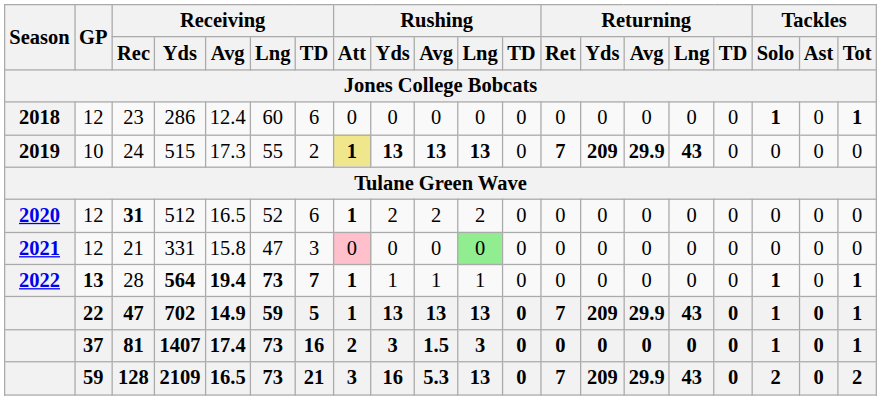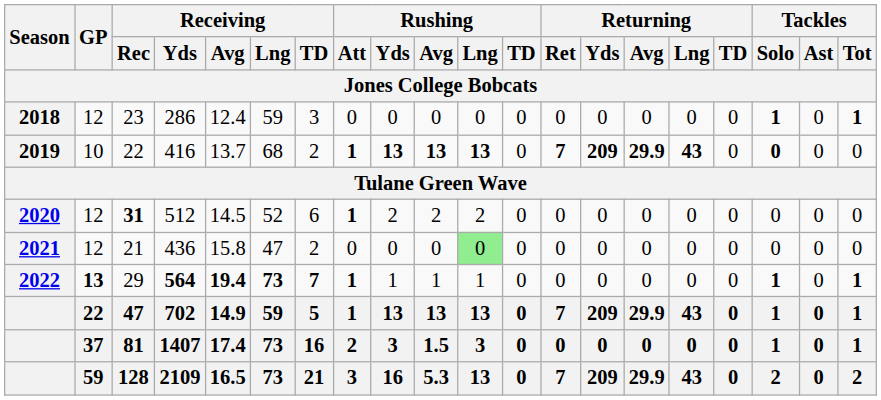(273, 118) 60 -> (273, 118) 59
(314, 118) 6 -> (314, 118) 3
(133, 150) 24 -> (133, 150) 22
(180, 150) 515 -> (180, 150) 416
(228, 150) 17.3 -> (228, 150) 13.7
(273, 150) 55 -> (273, 150) 68
(352, 150) khaki background -> (352, 150) no background
(776, 150) normal -> (776, 150) bold
(228, 215) 16.5 -> (228, 215) 14.5
(180, 248) 331 -> (180, 248) 436
(314, 248) 3 -> (314, 248) 2
(352, 248) pink background -> (352, 248) no background
(133, 280) 28 -> (133, 280) 29
